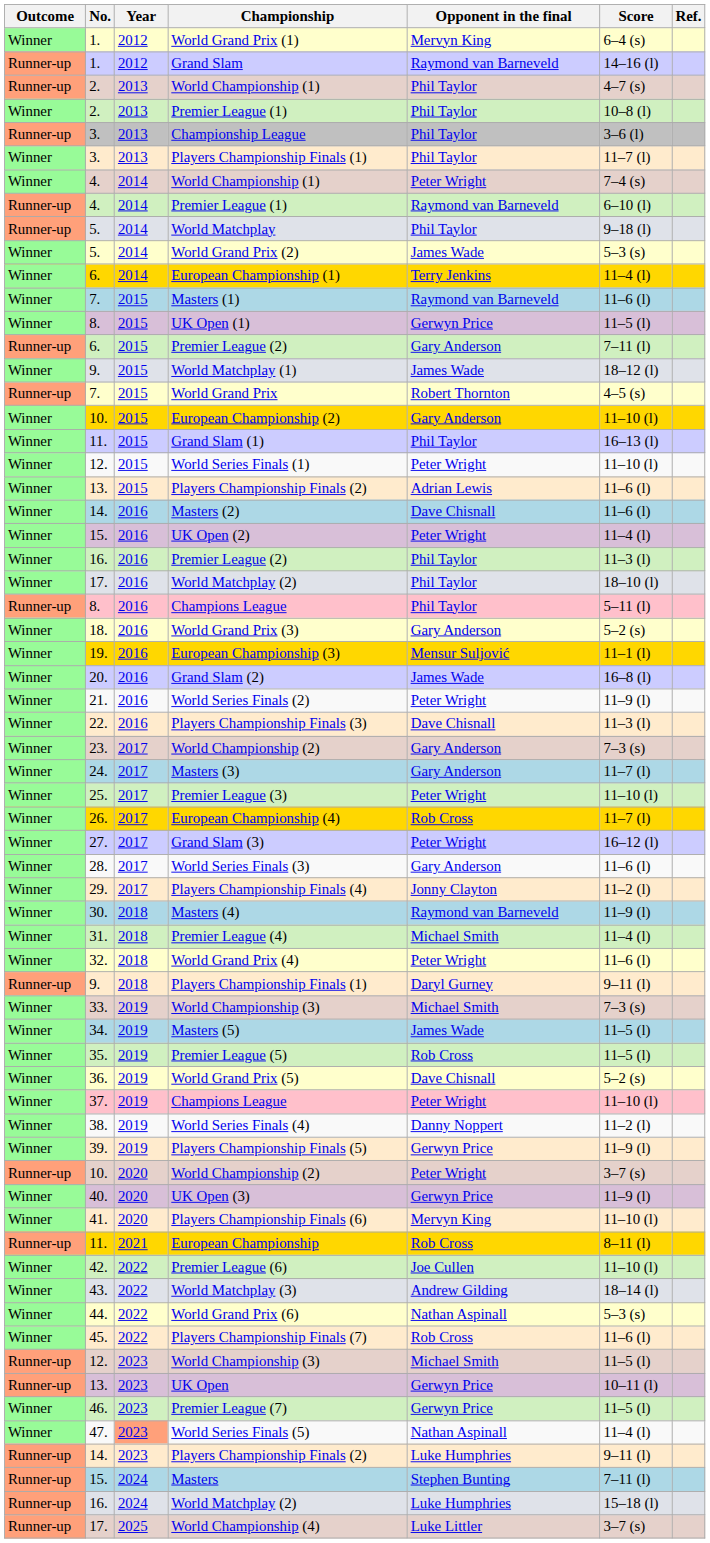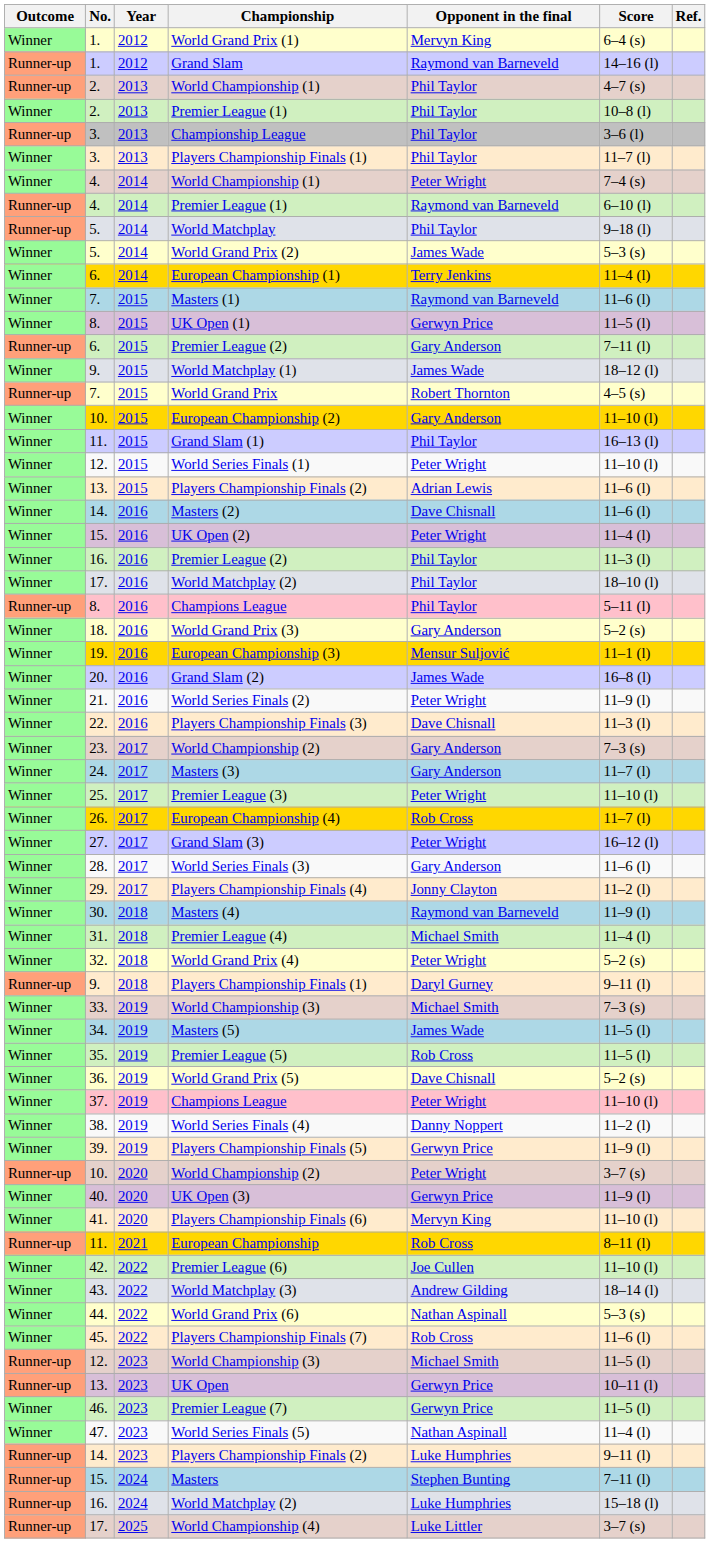(627, 960) 11–6 (l) -> (624, 960) 5–2 (s)
(133, 1432) lightsalmon background -> (133, 1432) no background
